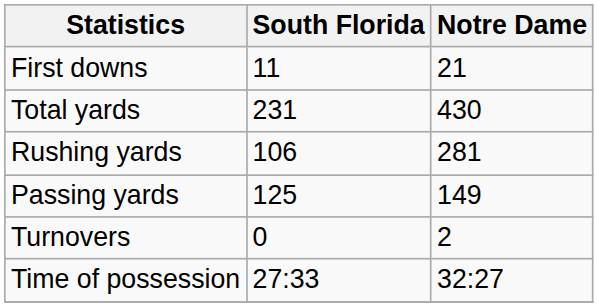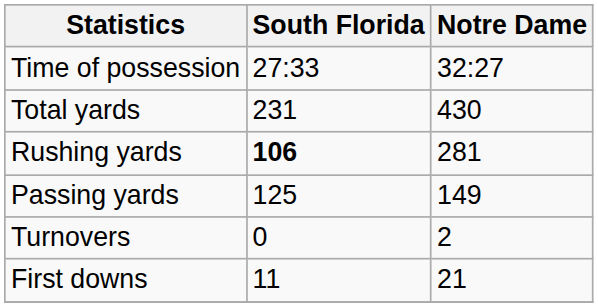rows swapped: (79, 68) <-> (126, 279)
(275, 152) normal -> (275, 152) bold
